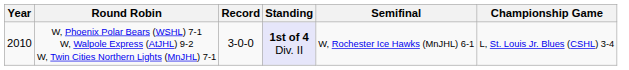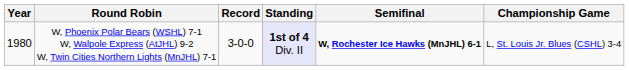(19, 43) 2010 -> (19, 43) 1980
(396, 44) normal -> (400, 43) bold
